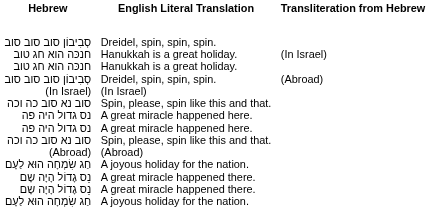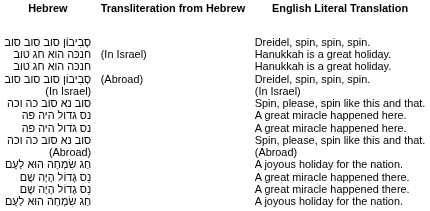columns swapped: (353, 8) <-> (186, 8)
